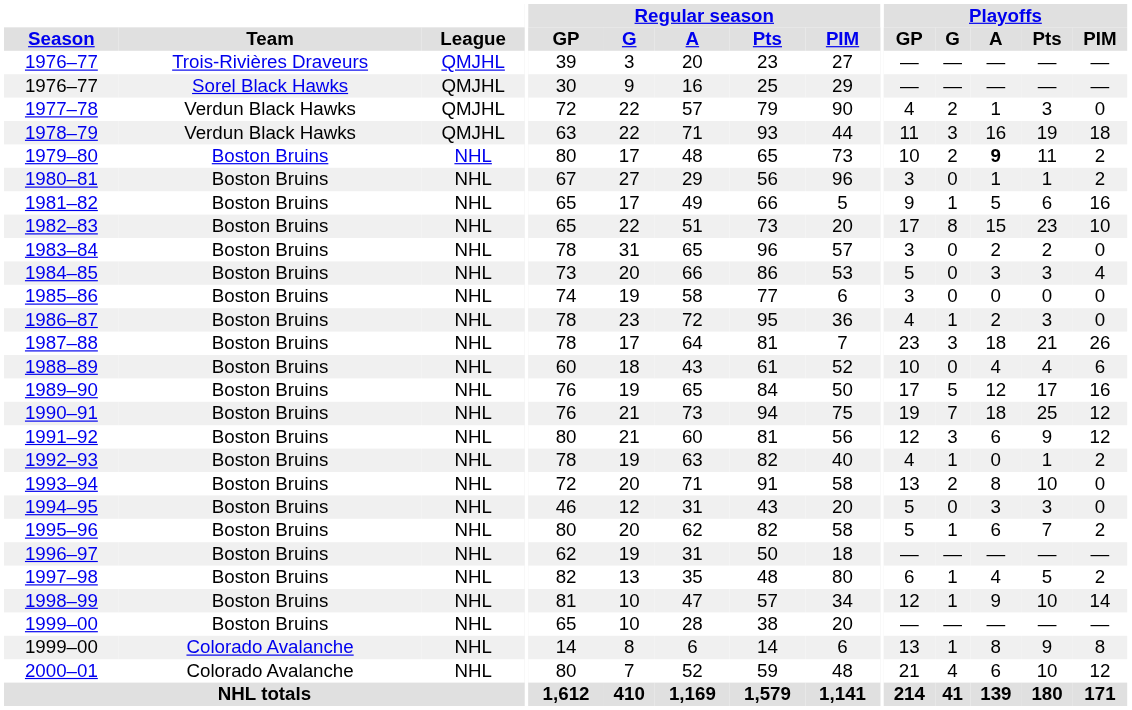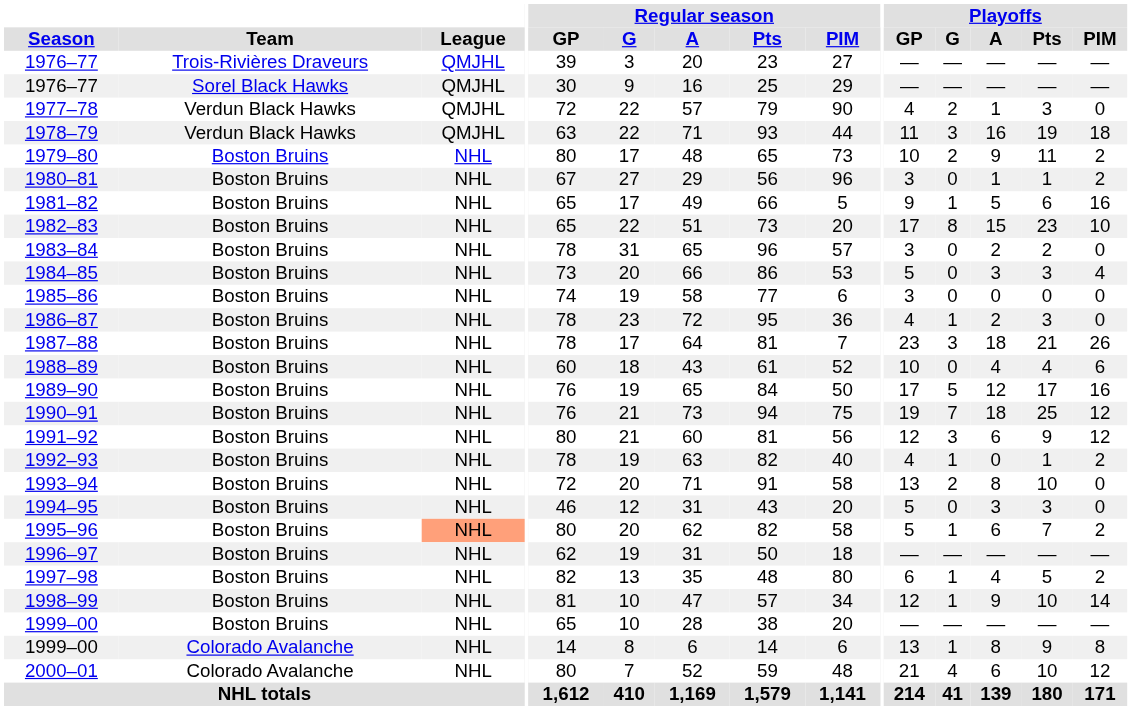(996, 156) bold -> (996, 156) normal
(473, 530) no background -> (473, 530) lightsalmon background
